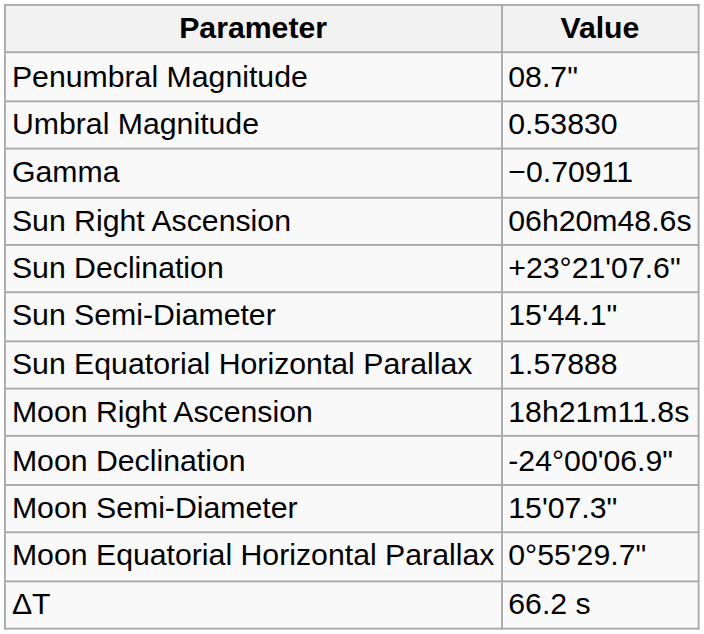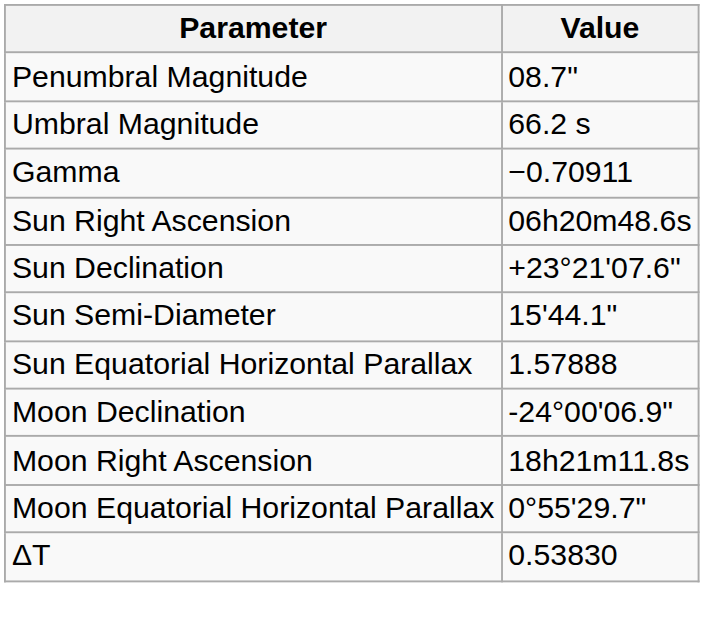(563, 124) 0.53830 -> (549, 124) 66.2 s
rows swapped: (162, 412) <-> (129, 460)
- row: (155, 508)
(549, 603) 66.2 s -> (563, 556) 0.53830
